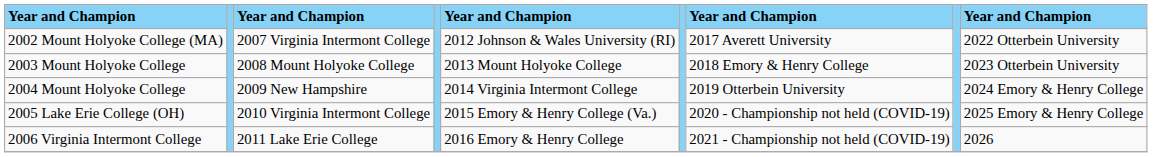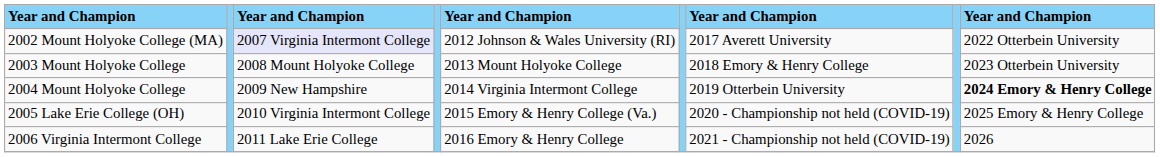(334, 40) no background -> (334, 40) lavender background
(1054, 89) normal -> (1058, 89) bold
